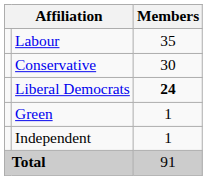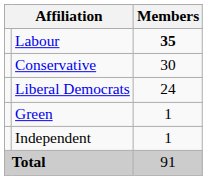(168, 41) normal -> (168, 41) bold
(168, 89) bold -> (168, 89) normal
